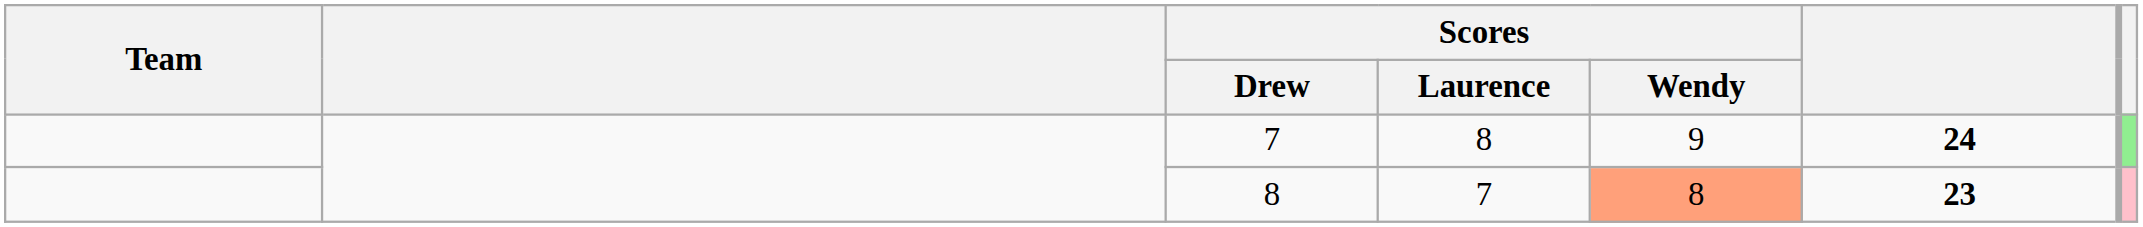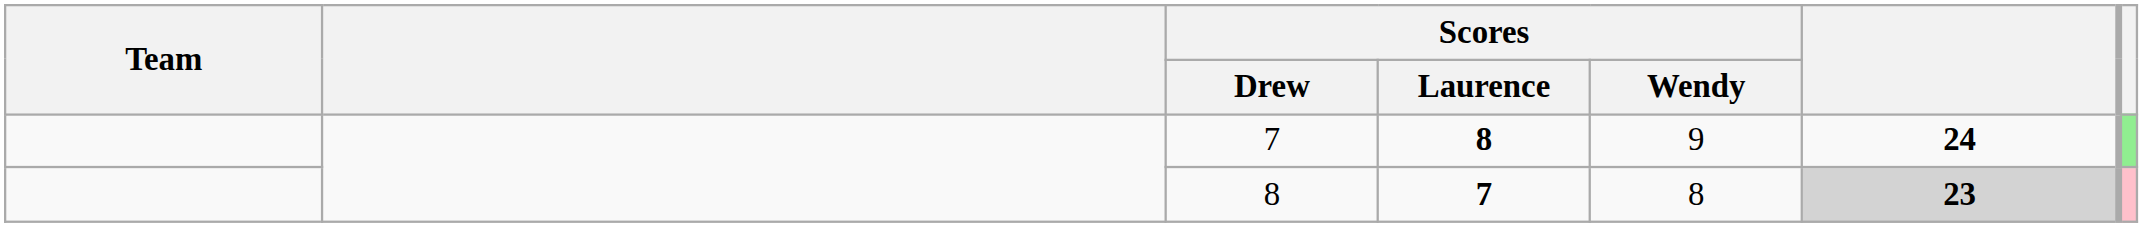(1484, 140) normal -> (1484, 140) bold
(1484, 194) normal -> (1484, 194) bold
(1696, 194) lightsalmon background -> (1696, 194) no background
(1960, 194) no background -> (1960, 194) lightgrey background
